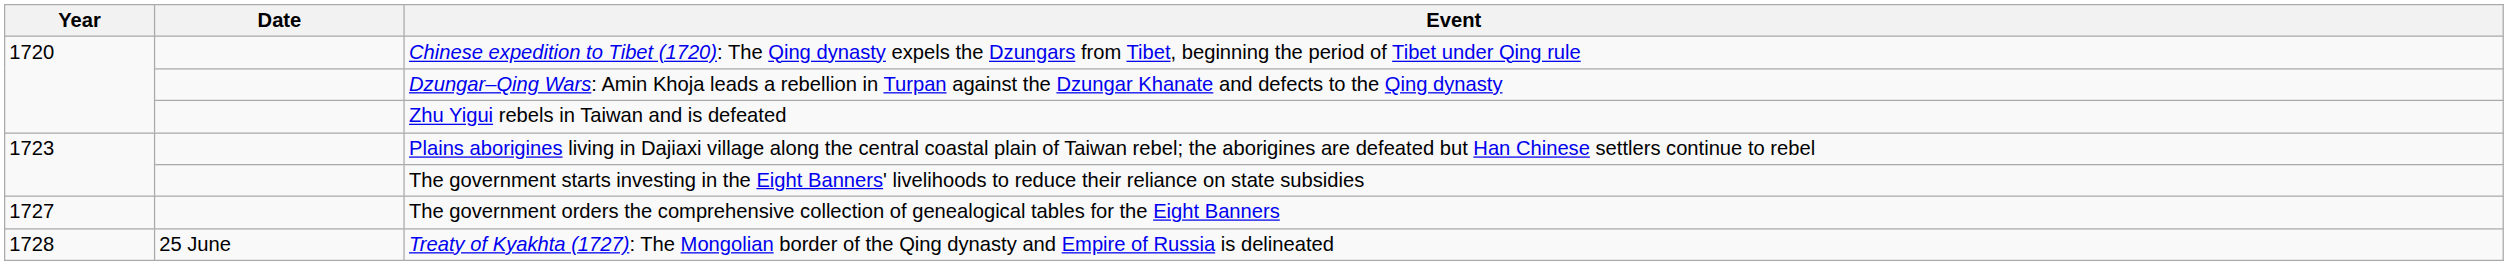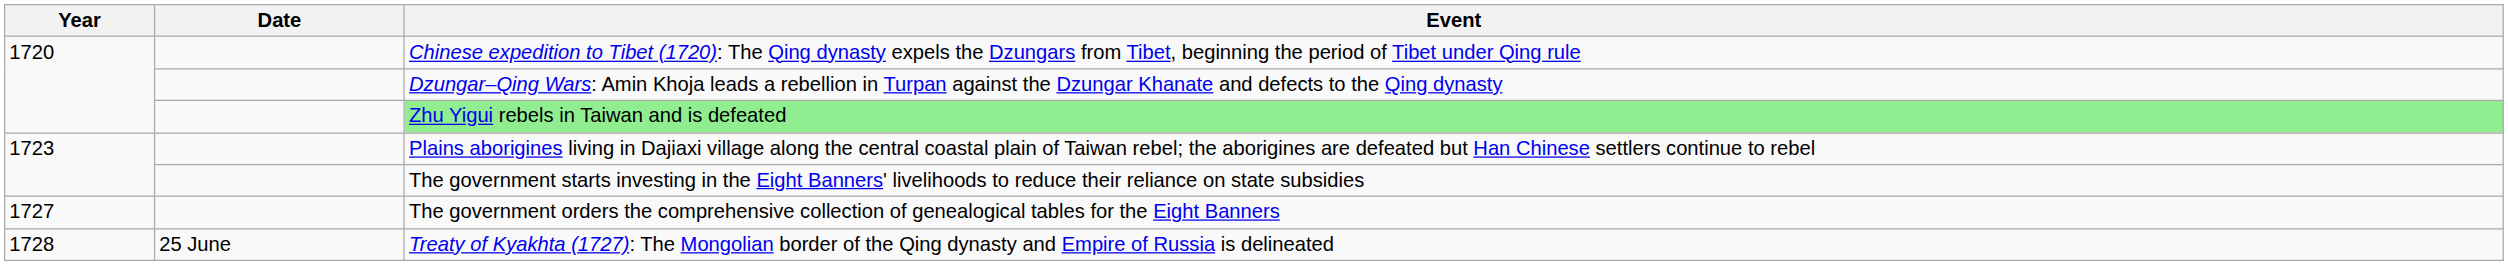(598, 116) no background -> (598, 116) lightgreen background
